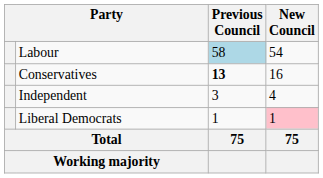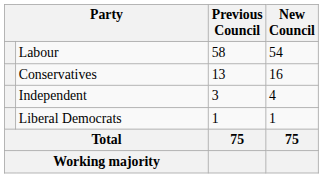(219, 52) lightblue background -> (219, 52) no background
(219, 74) bold -> (219, 74) normal
(272, 118) pink background -> (272, 118) no background
